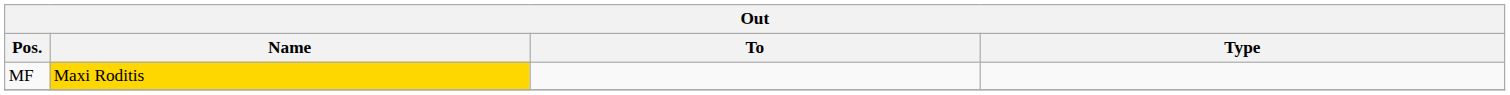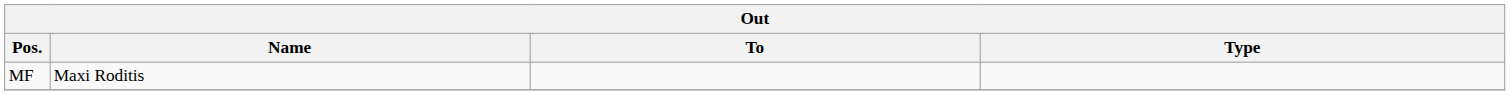(99, 76) gold background -> (99, 76) no background
